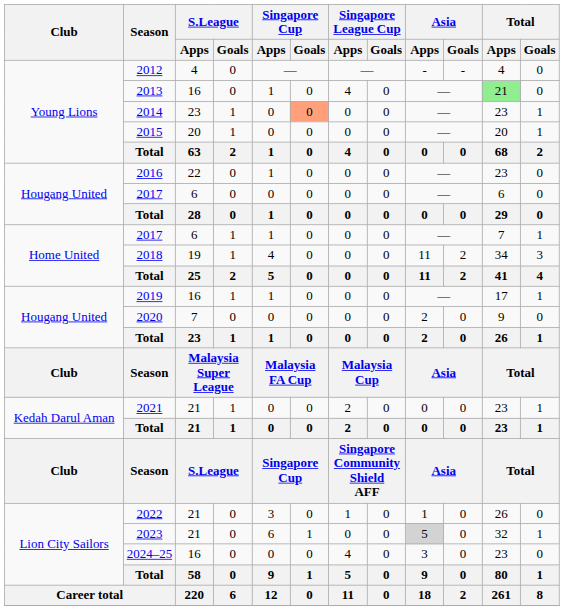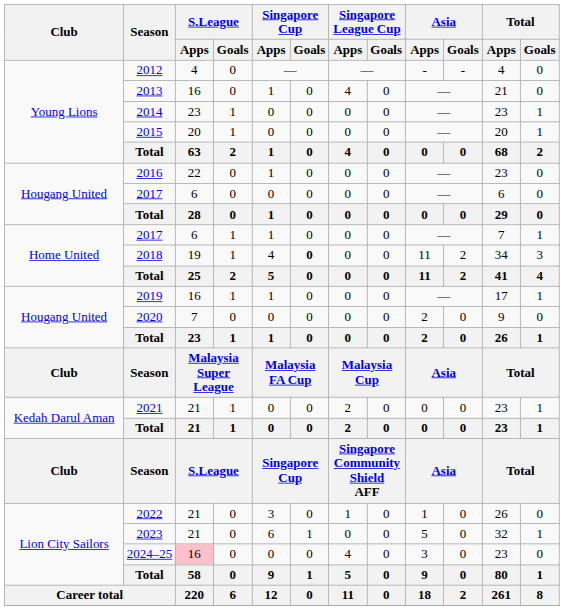(501, 91) lightgreen background -> (501, 91) no background
(309, 111) lightsalmon background -> (309, 111) no background
(309, 255) normal -> (309, 255) bold
(425, 533) lightgrey background -> (425, 533) no background
(194, 554) no background -> (194, 554) pink background
